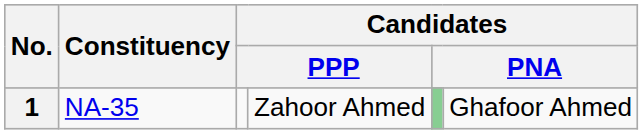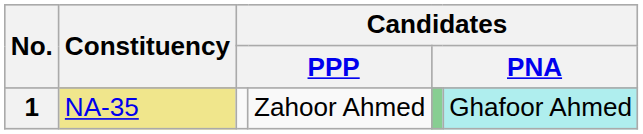(102, 107) no background -> (102, 107) khaki background
(541, 107) no background -> (541, 107) paleturquoise background
